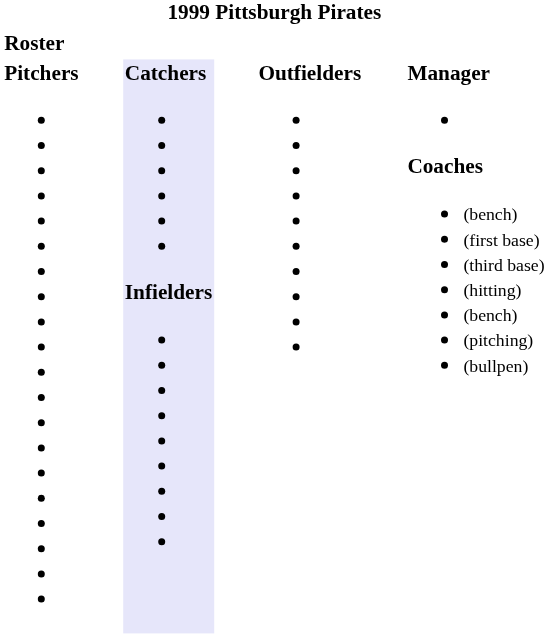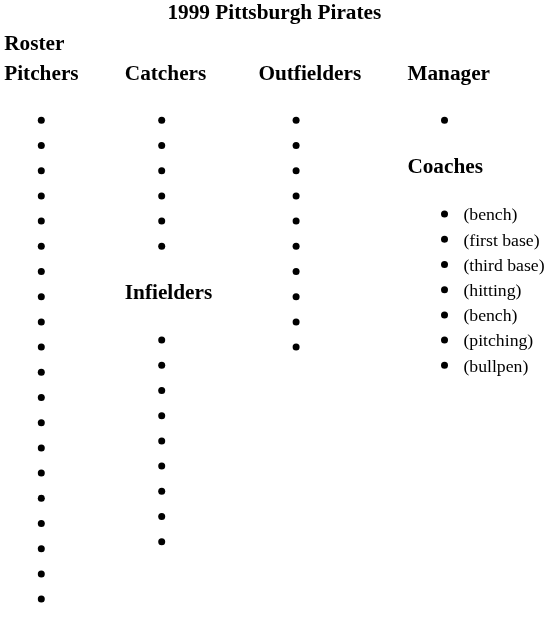(169, 307) lavender background -> (169, 307) no background
